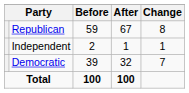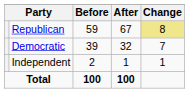(162, 29) no background -> (162, 29) khaki background
rows swapped: (41, 46) <-> (38, 63)
